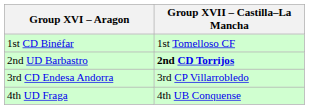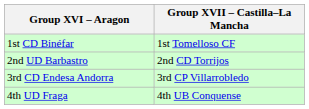(196, 60) bold -> (193, 60) normal
